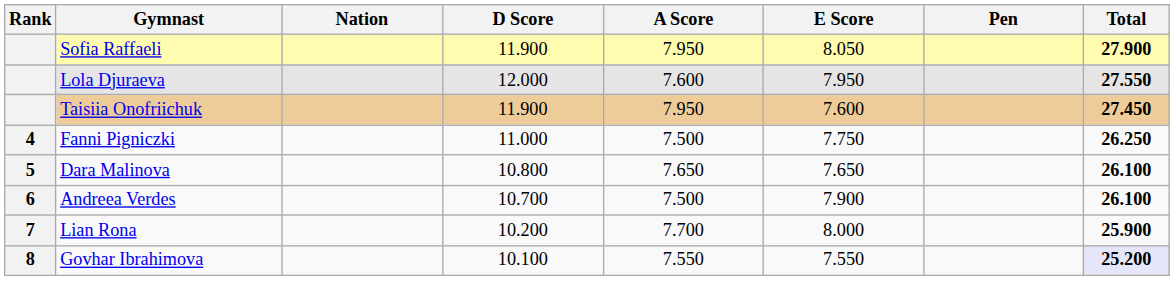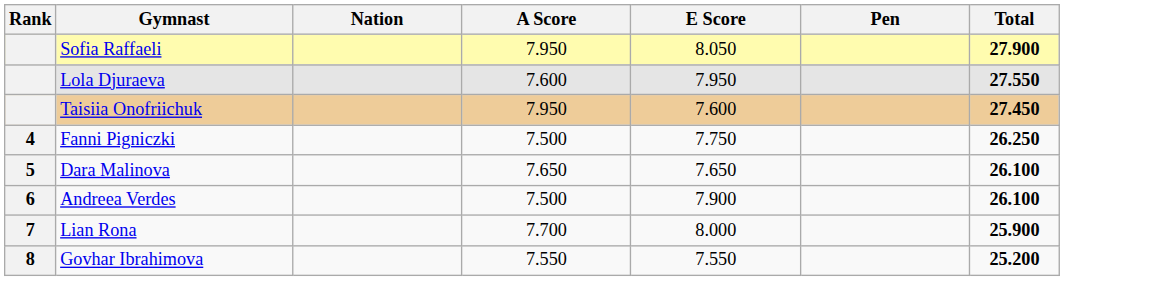- column: (523, 19)
(1126, 259) lavender background -> (1014, 259) no background
